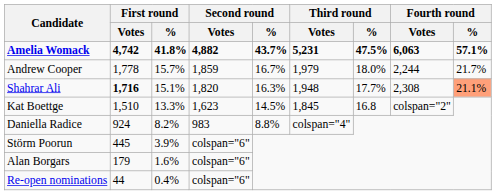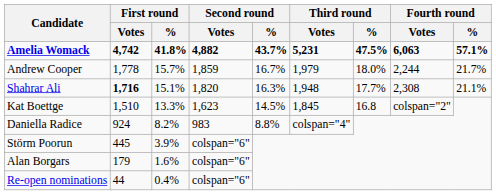(471, 87) lightsalmon background -> (471, 87) no background
